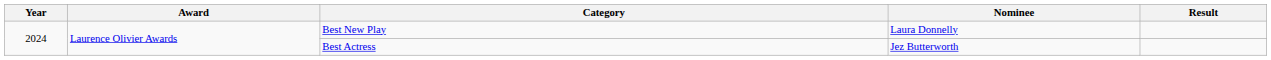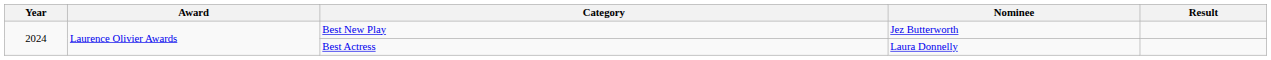(924, 30) Laura Donnelly -> (924, 30) Jez Butterworth
(924, 47) Jez Butterworth -> (924, 47) Laura Donnelly
